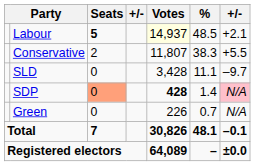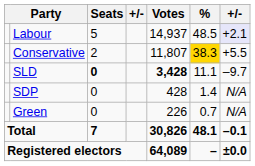(94, 33) bold -> (94, 33) normal
(168, 33) lightyellow background -> (168, 33) no background
(235, 33) no background -> (235, 33) lavender background
(205, 53) no background -> (205, 53) gold background
(94, 72) normal -> (94, 72) bold
(172, 72) normal -> (172, 72) bold
(94, 92) lightsalmon background -> (94, 92) no background
(177, 92) bold -> (177, 92) normal
(237, 92) pink background -> (237, 92) no background
